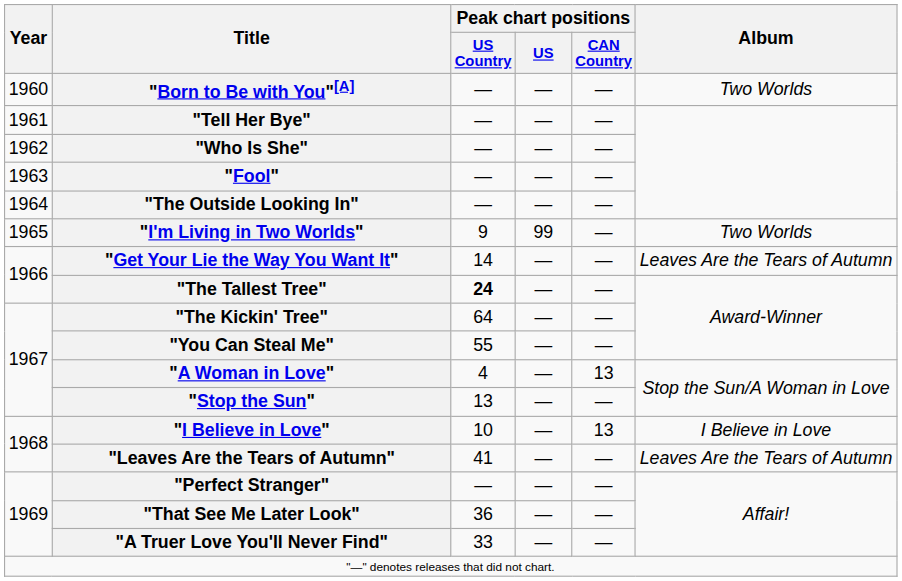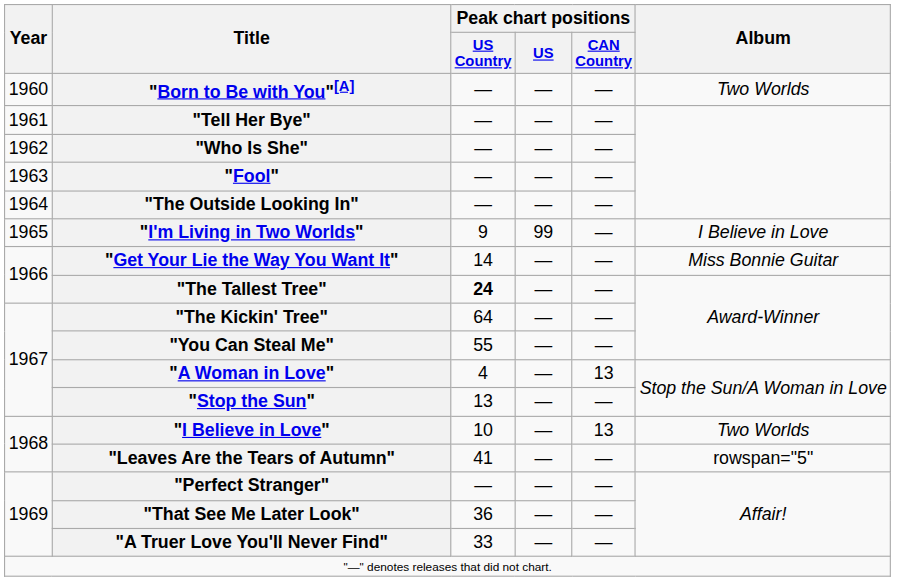(766, 232) Two Worlds -> (763, 232) I Believe in Love
(766, 260) Leaves Are the Tears of Autumn -> (763, 260) Miss Bonnie Guitar
(766, 429) I Believe in Love -> (763, 429) Two Worlds
(766, 458) Leaves Are the Tears of Autumn -> (763, 458) rowspan="5"
